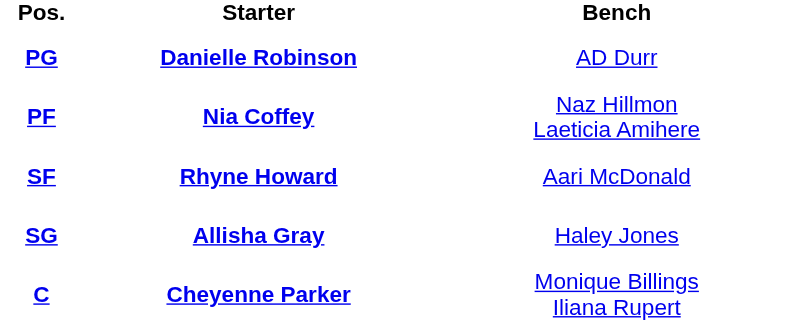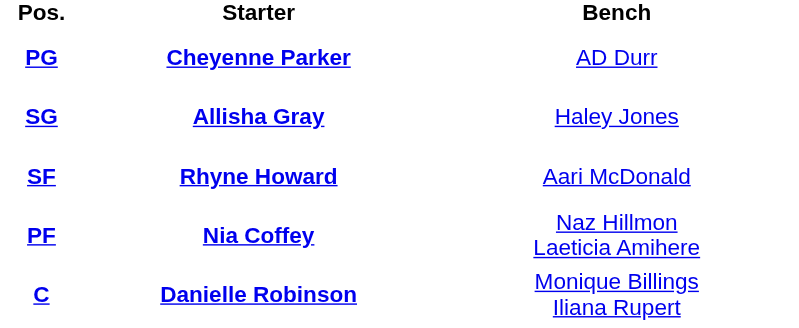(259, 57) Danielle Robinson -> (259, 57) Cheyenne Parker
rows swapped: (41, 235) <-> (41, 117)
(259, 294) Cheyenne Parker -> (259, 294) Danielle Robinson
